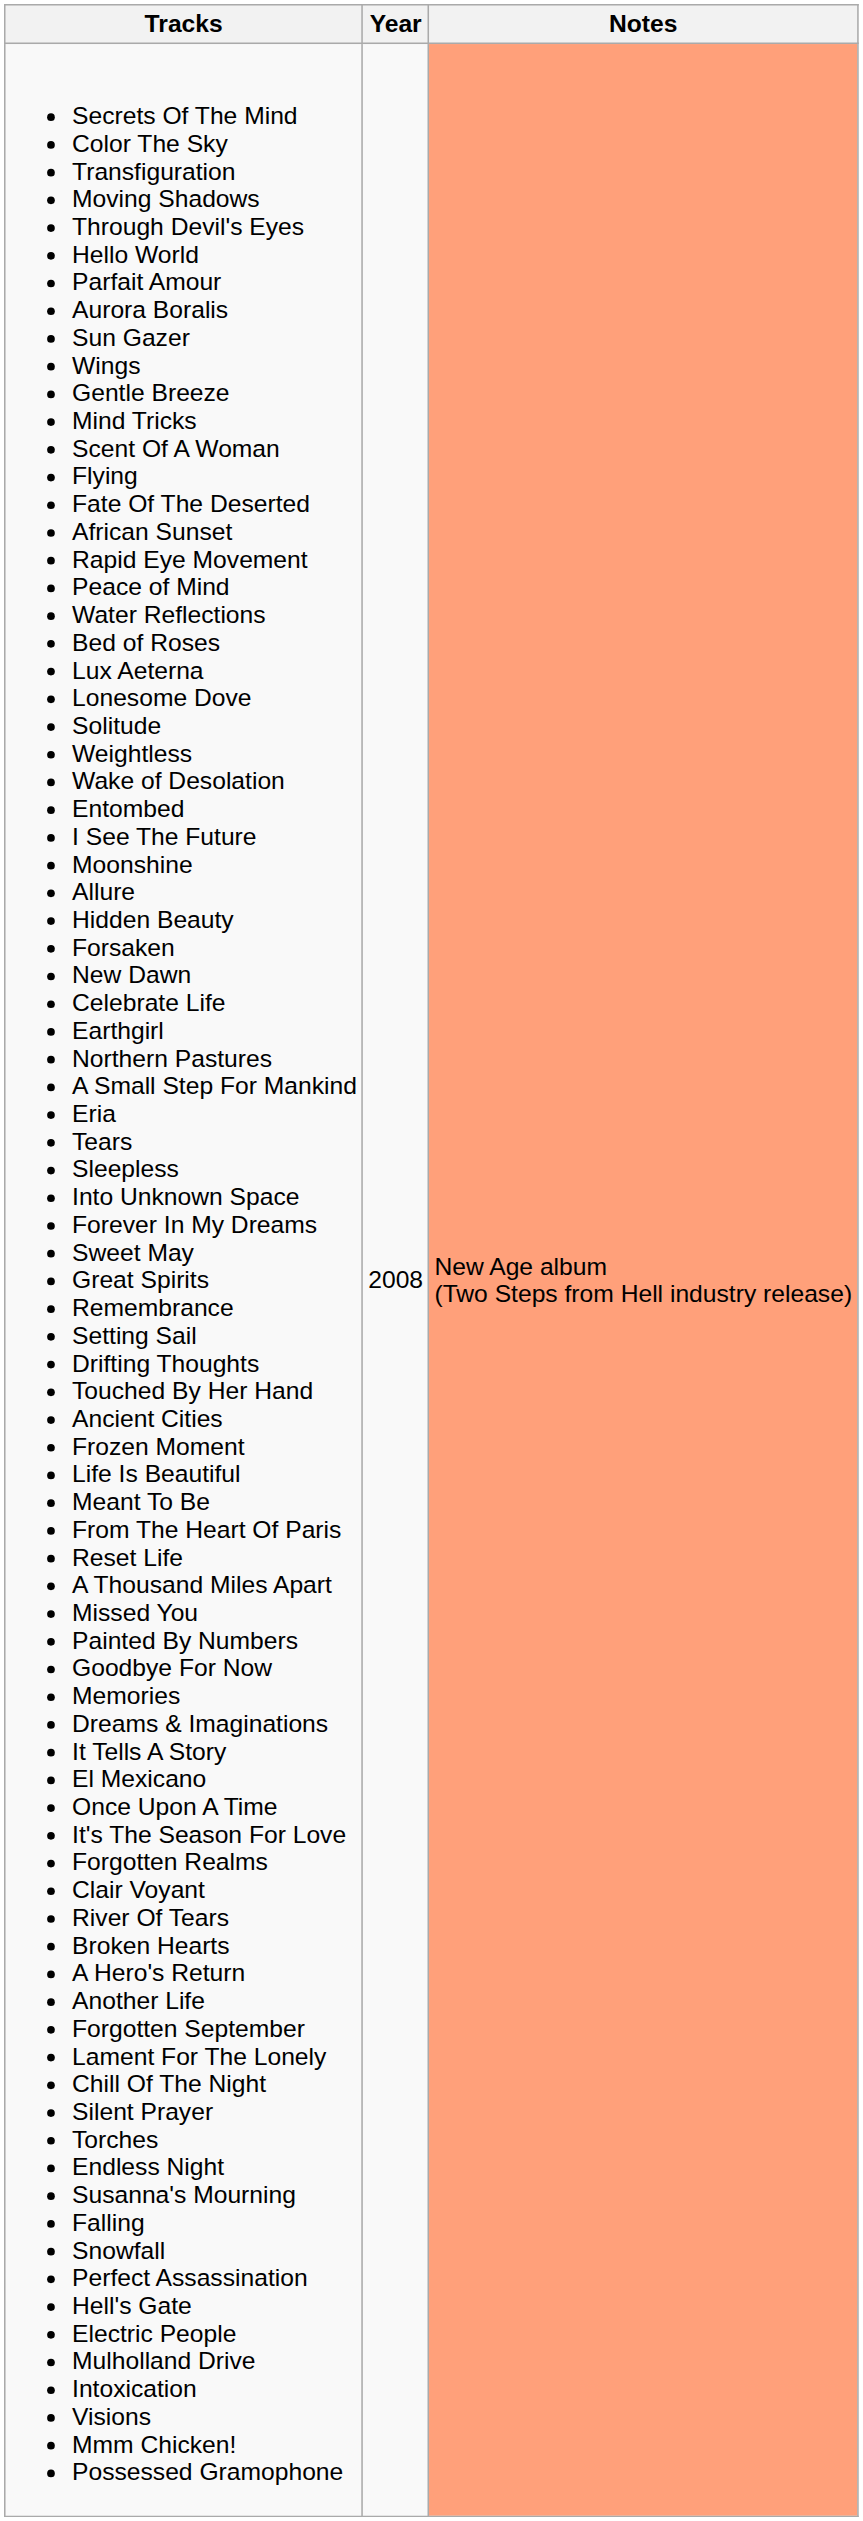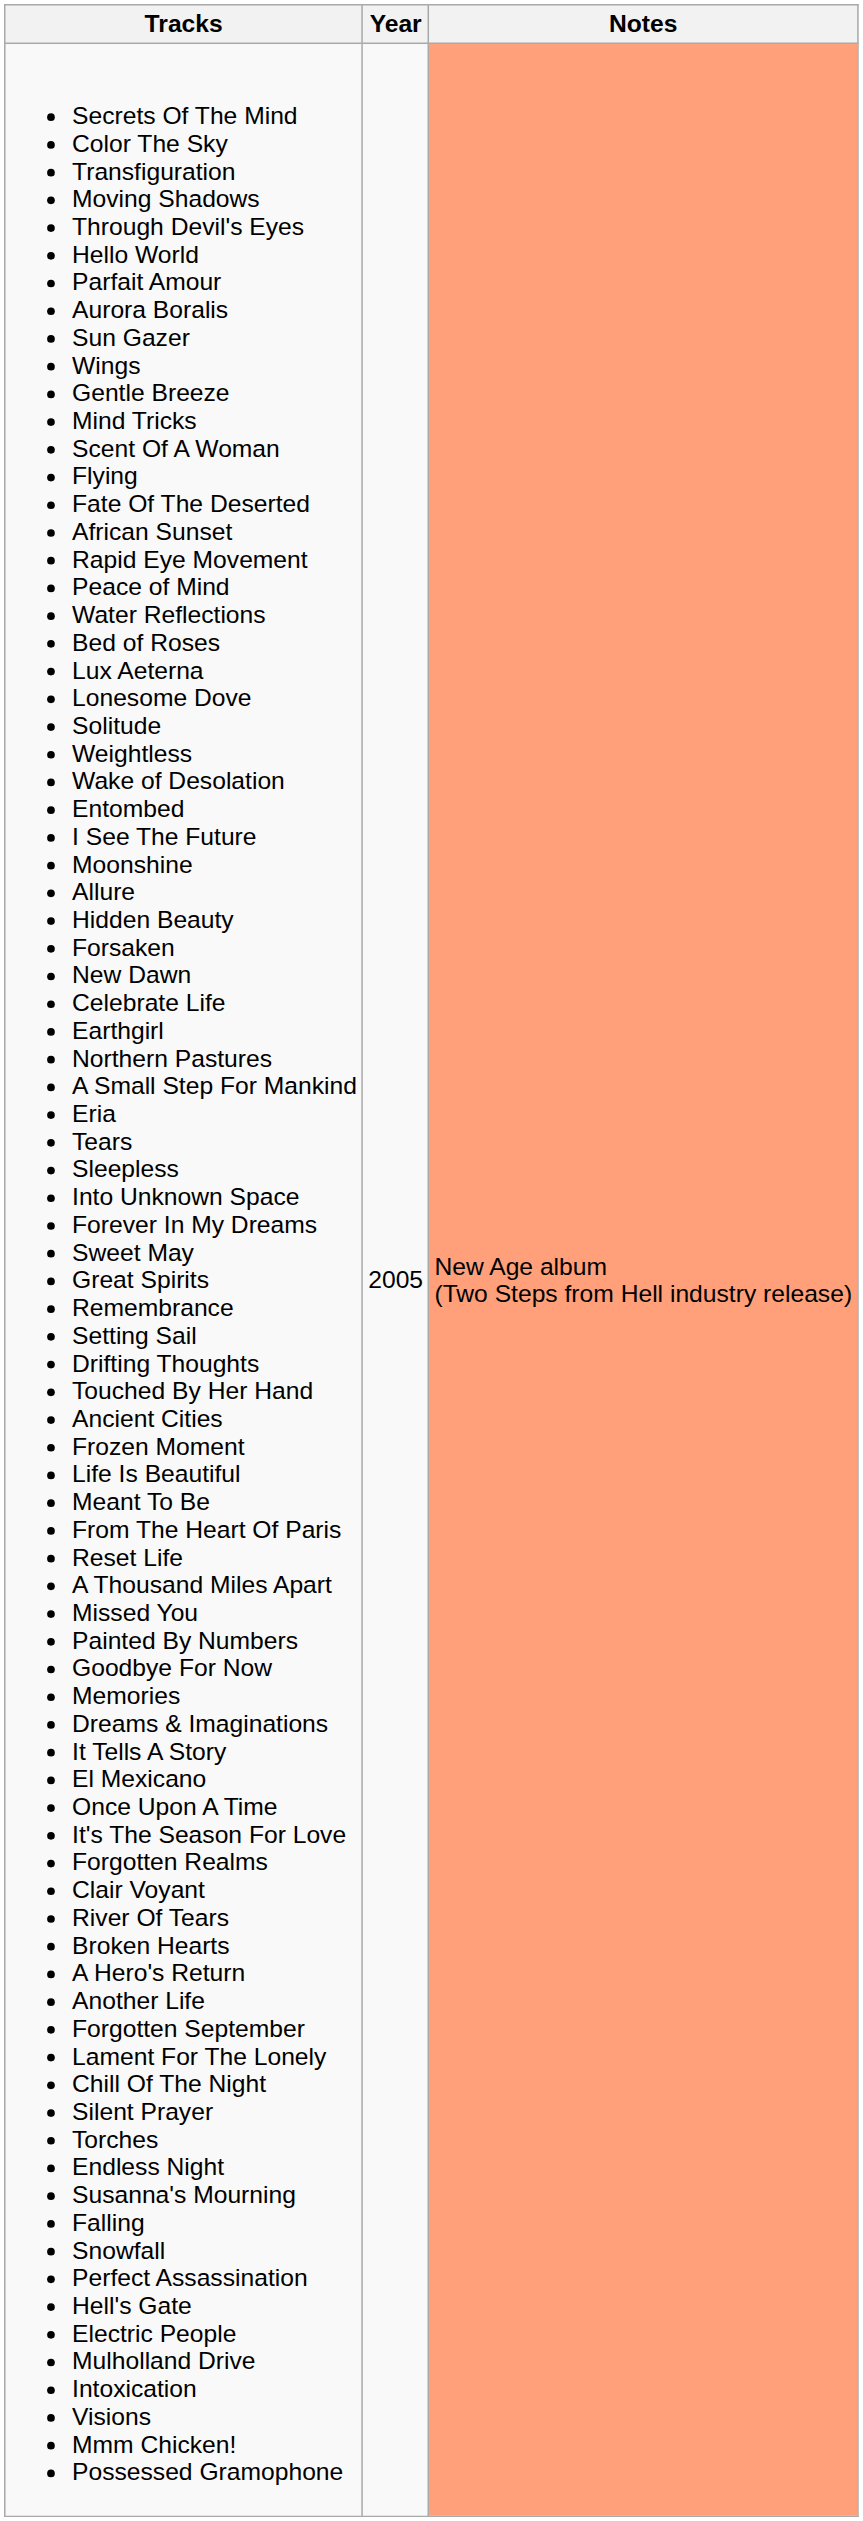(396, 1279) 2008 -> (396, 1279) 2005
